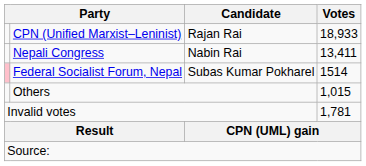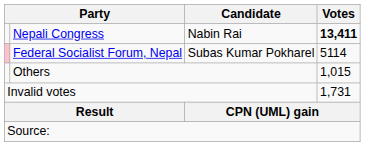- row: (97, 33)
(338, 53) normal -> (339, 33) bold
(334, 72) 1514 -> (333, 53) 5114
(335, 111) 1,781 -> (335, 92) 1,731
